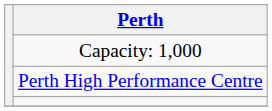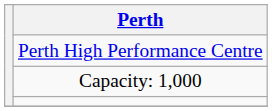(140, 50) Capacity: 1,000 -> (140, 50) Perth High Performance Centre
(140, 81) Perth High Performance Centre -> (140, 81) Capacity: 1,000
